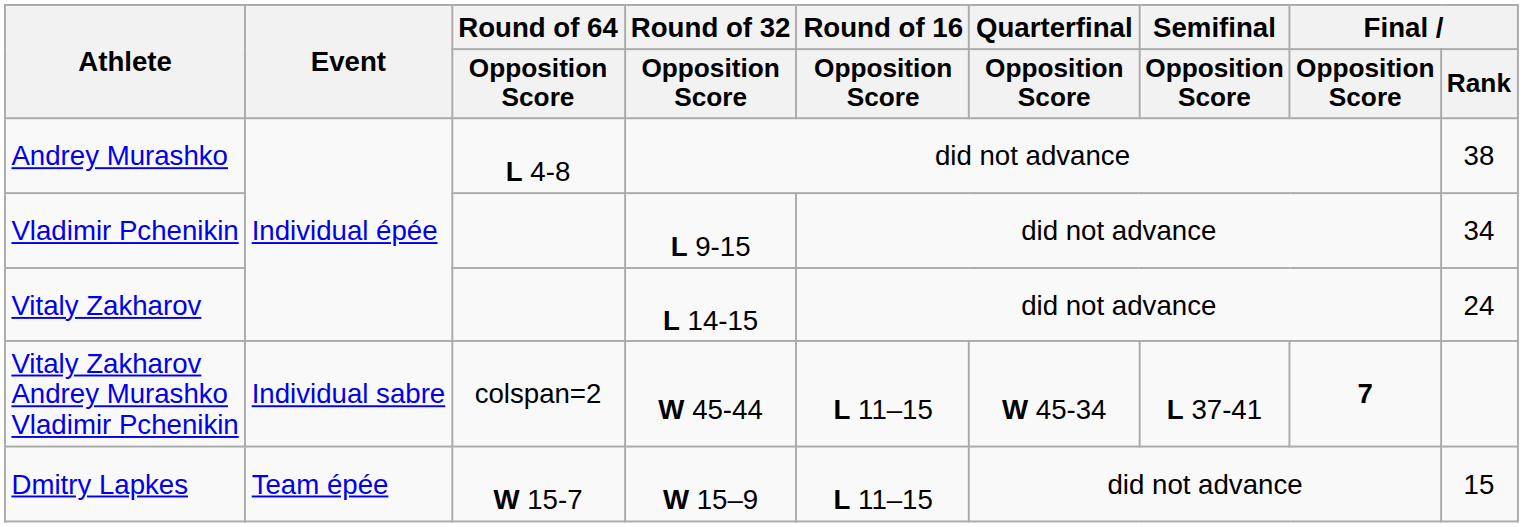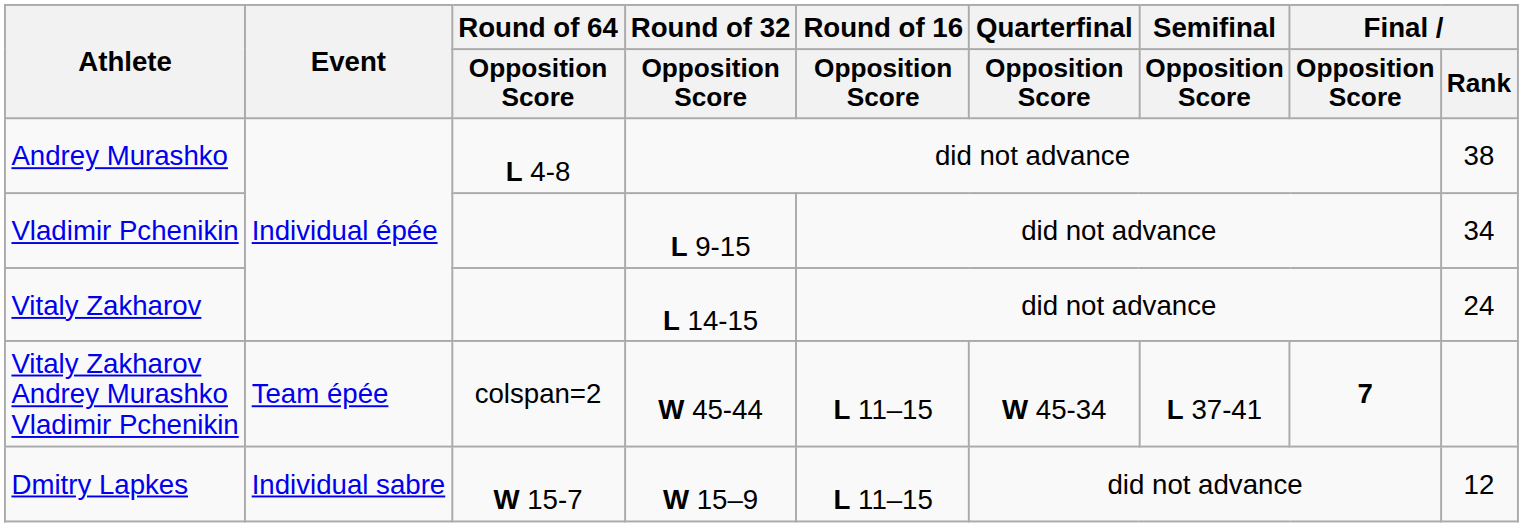(348, 395) Individual sabre -> (320, 395) Team épée
(320, 485) Team épée -> (348, 485) Individual sabre
(1479, 485) 15 -> (1479, 485) 12
